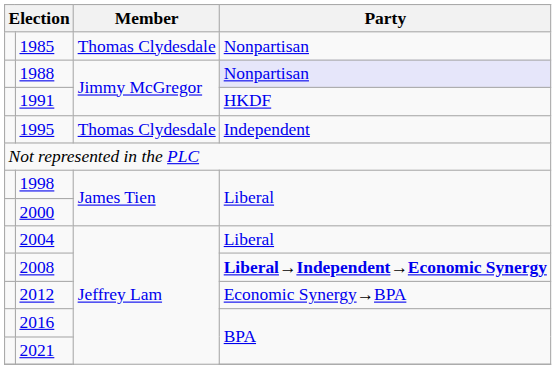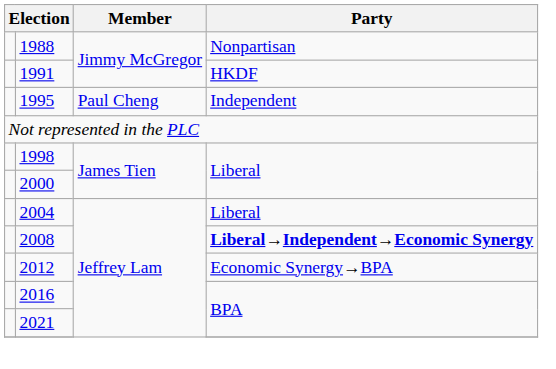- row: (37, 45)
(266, 73) lavender background -> (253, 45) no background
(147, 128) Thomas Clydesdale -> (118, 101) Paul Cheng
